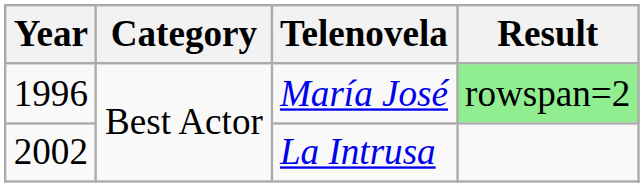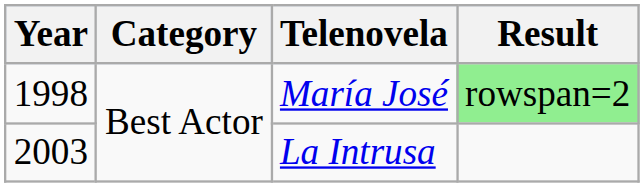(51, 92) 1996 -> (51, 92) 1998
(51, 151) 2002 -> (51, 151) 2003
